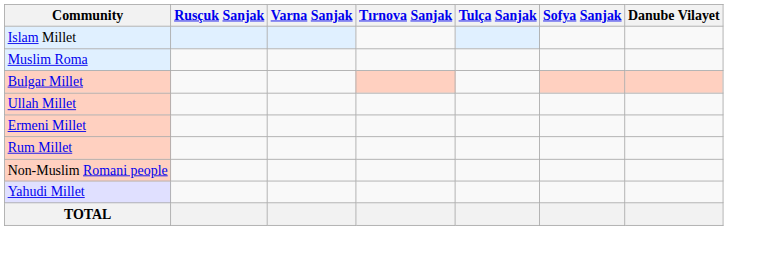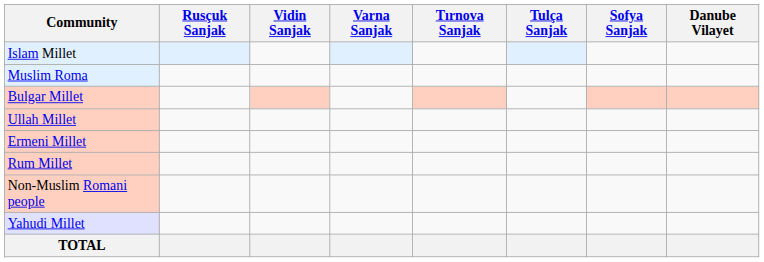+ column: (290, 23)
